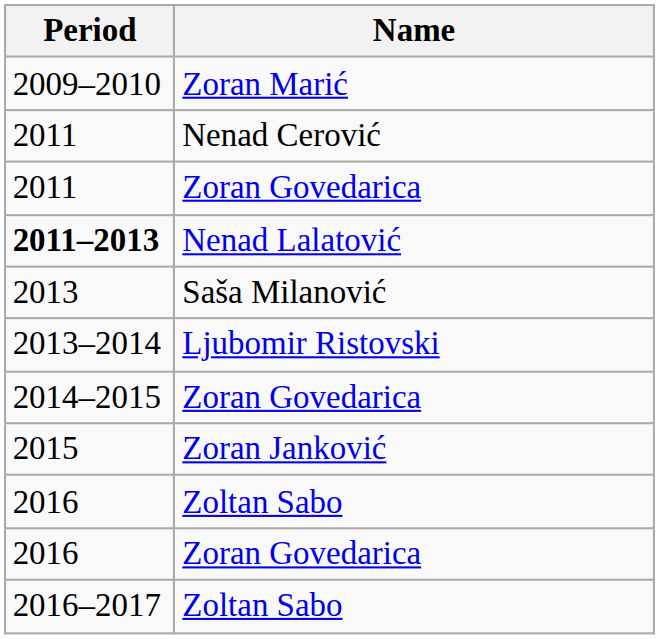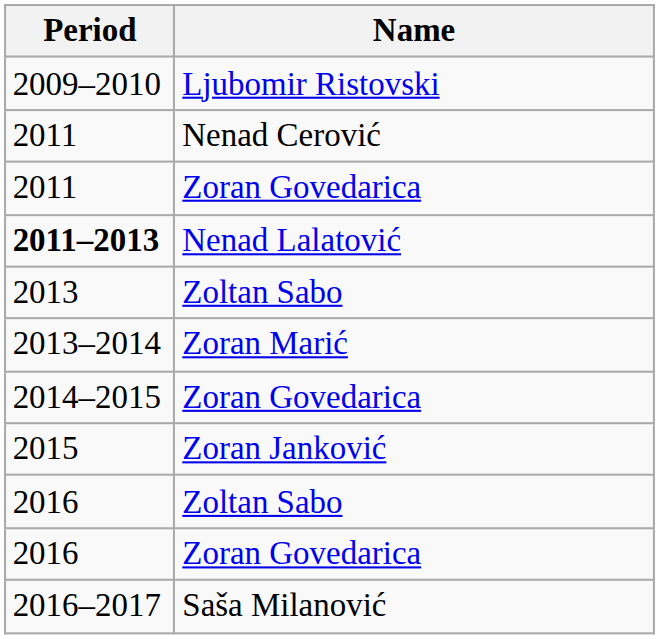(265, 82) Zoran Marić -> (311, 82) Ljubomir Ristovski
(284, 291) Saša Milanović -> (262, 291) Zoltan Sabo
(311, 344) Ljubomir Ristovski -> (265, 344) Zoran Marić
(262, 605) Zoltan Sabo -> (284, 605) Saša Milanović
